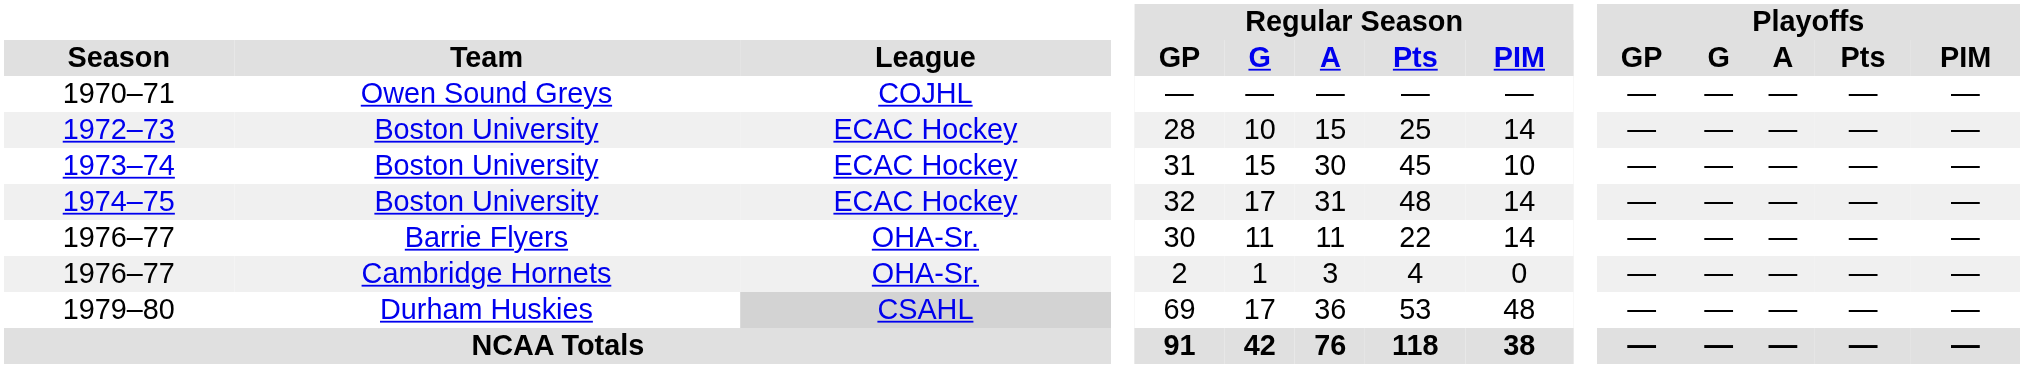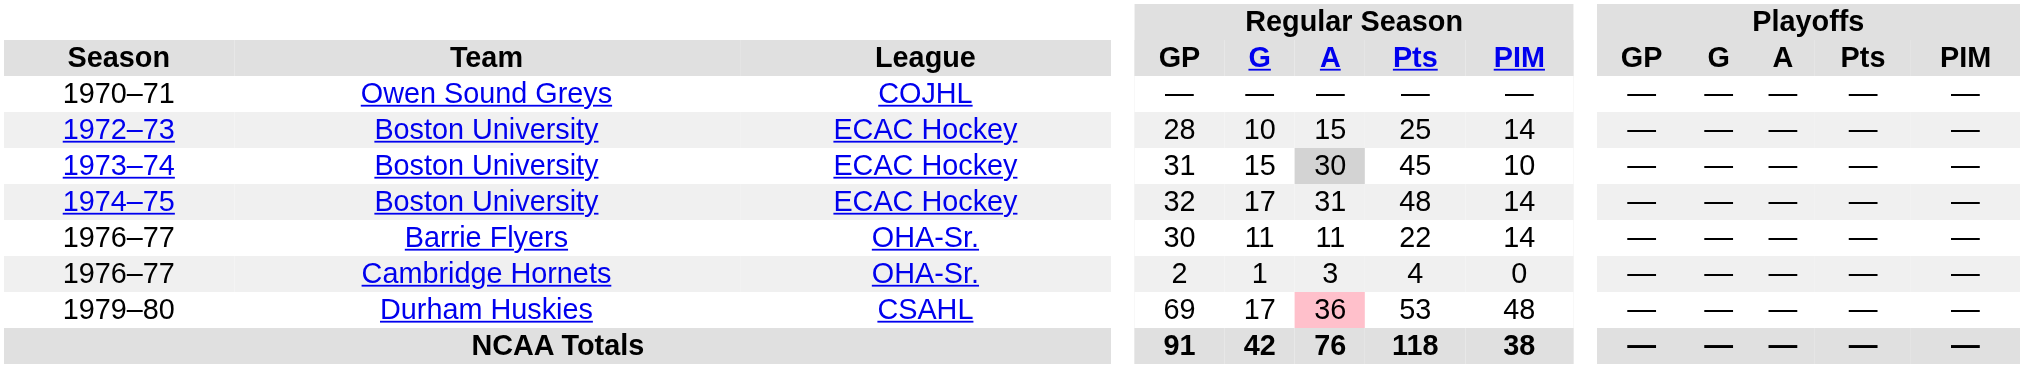(1330, 165) no background -> (1330, 165) lightgrey background
(925, 309) lightgrey background -> (925, 309) no background
(1330, 309) no background -> (1330, 309) pink background
